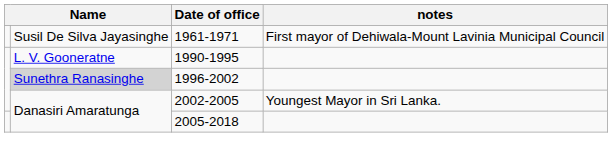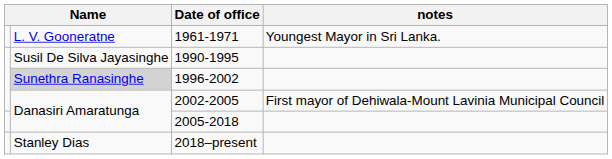(91, 36) Susil De Silva Jayasinghe -> (64, 36) L. V. Gooneratne
(435, 36) First mayor of Dehiwala-Mount Lavinia Municipal Council -> (353, 36) Youngest Mayor in Sri Lanka.
(64, 57) L. V. Gooneratne -> (91, 57) Susil De Silva Jayasinghe
(353, 100) Youngest Mayor in Sri Lanka. -> (435, 100) First mayor of Dehiwala-Mount Lavinia Municipal Council
+ row: (216, 143)
